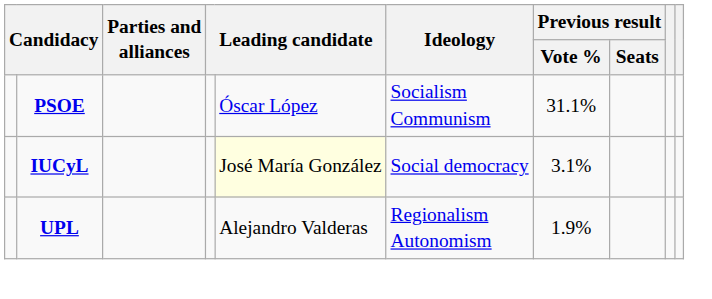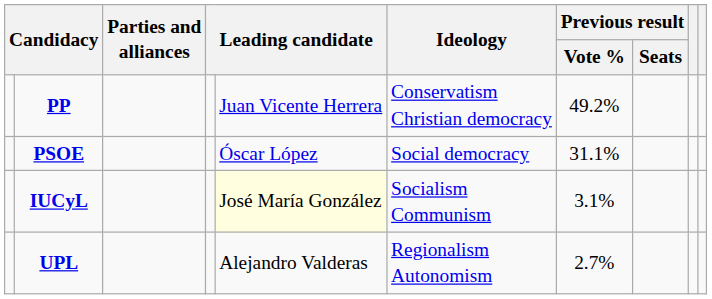+ row: (59, 105)
(441, 105) Socialism Communism -> (460, 153) Social democracy
(460, 166) Social democracy -> (441, 201) Socialism Communism
(571, 227) 1.9% -> (594, 262) 2.7%
